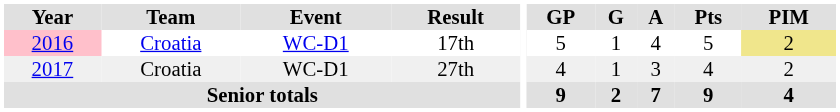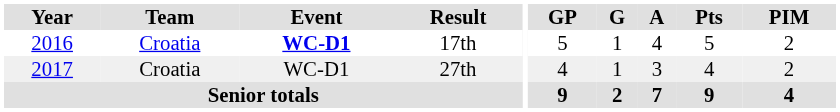(52, 42) pink background -> (52, 42) no background
(316, 42) normal -> (316, 42) bold
(789, 42) khaki background -> (789, 42) no background
